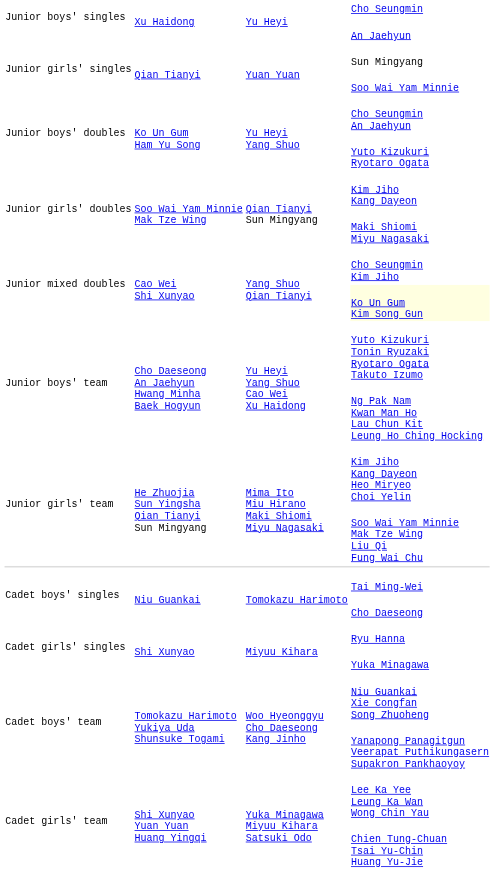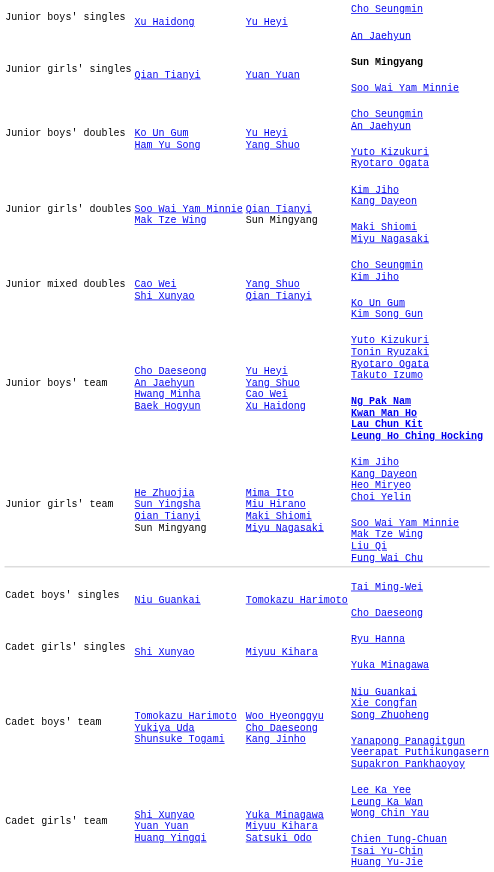(387, 62) normal -> (387, 62) bold
(387, 309) lightyellow background -> (387, 309) no background
(417, 419) normal -> (417, 419) bold
